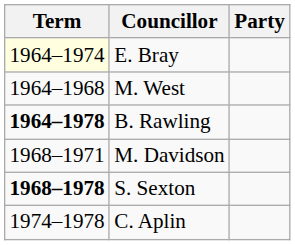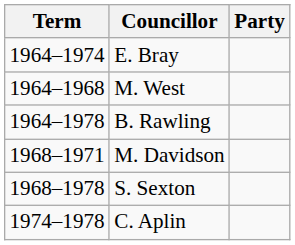(57, 54) lightyellow background -> (57, 54) no background
(57, 121) bold -> (57, 121) normal
(57, 188) bold -> (57, 188) normal
